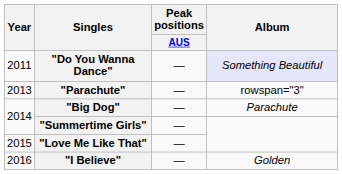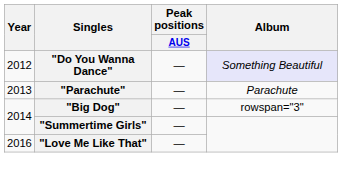(19, 65) 2011 -> (19, 65) 2012
(272, 90) rowspan="3" -> (272, 90) Parachute
(272, 107) Parachute -> (272, 107) rowspan="3"
(19, 143) 2015 -> (19, 143) 2016
- row: (93, 161)
